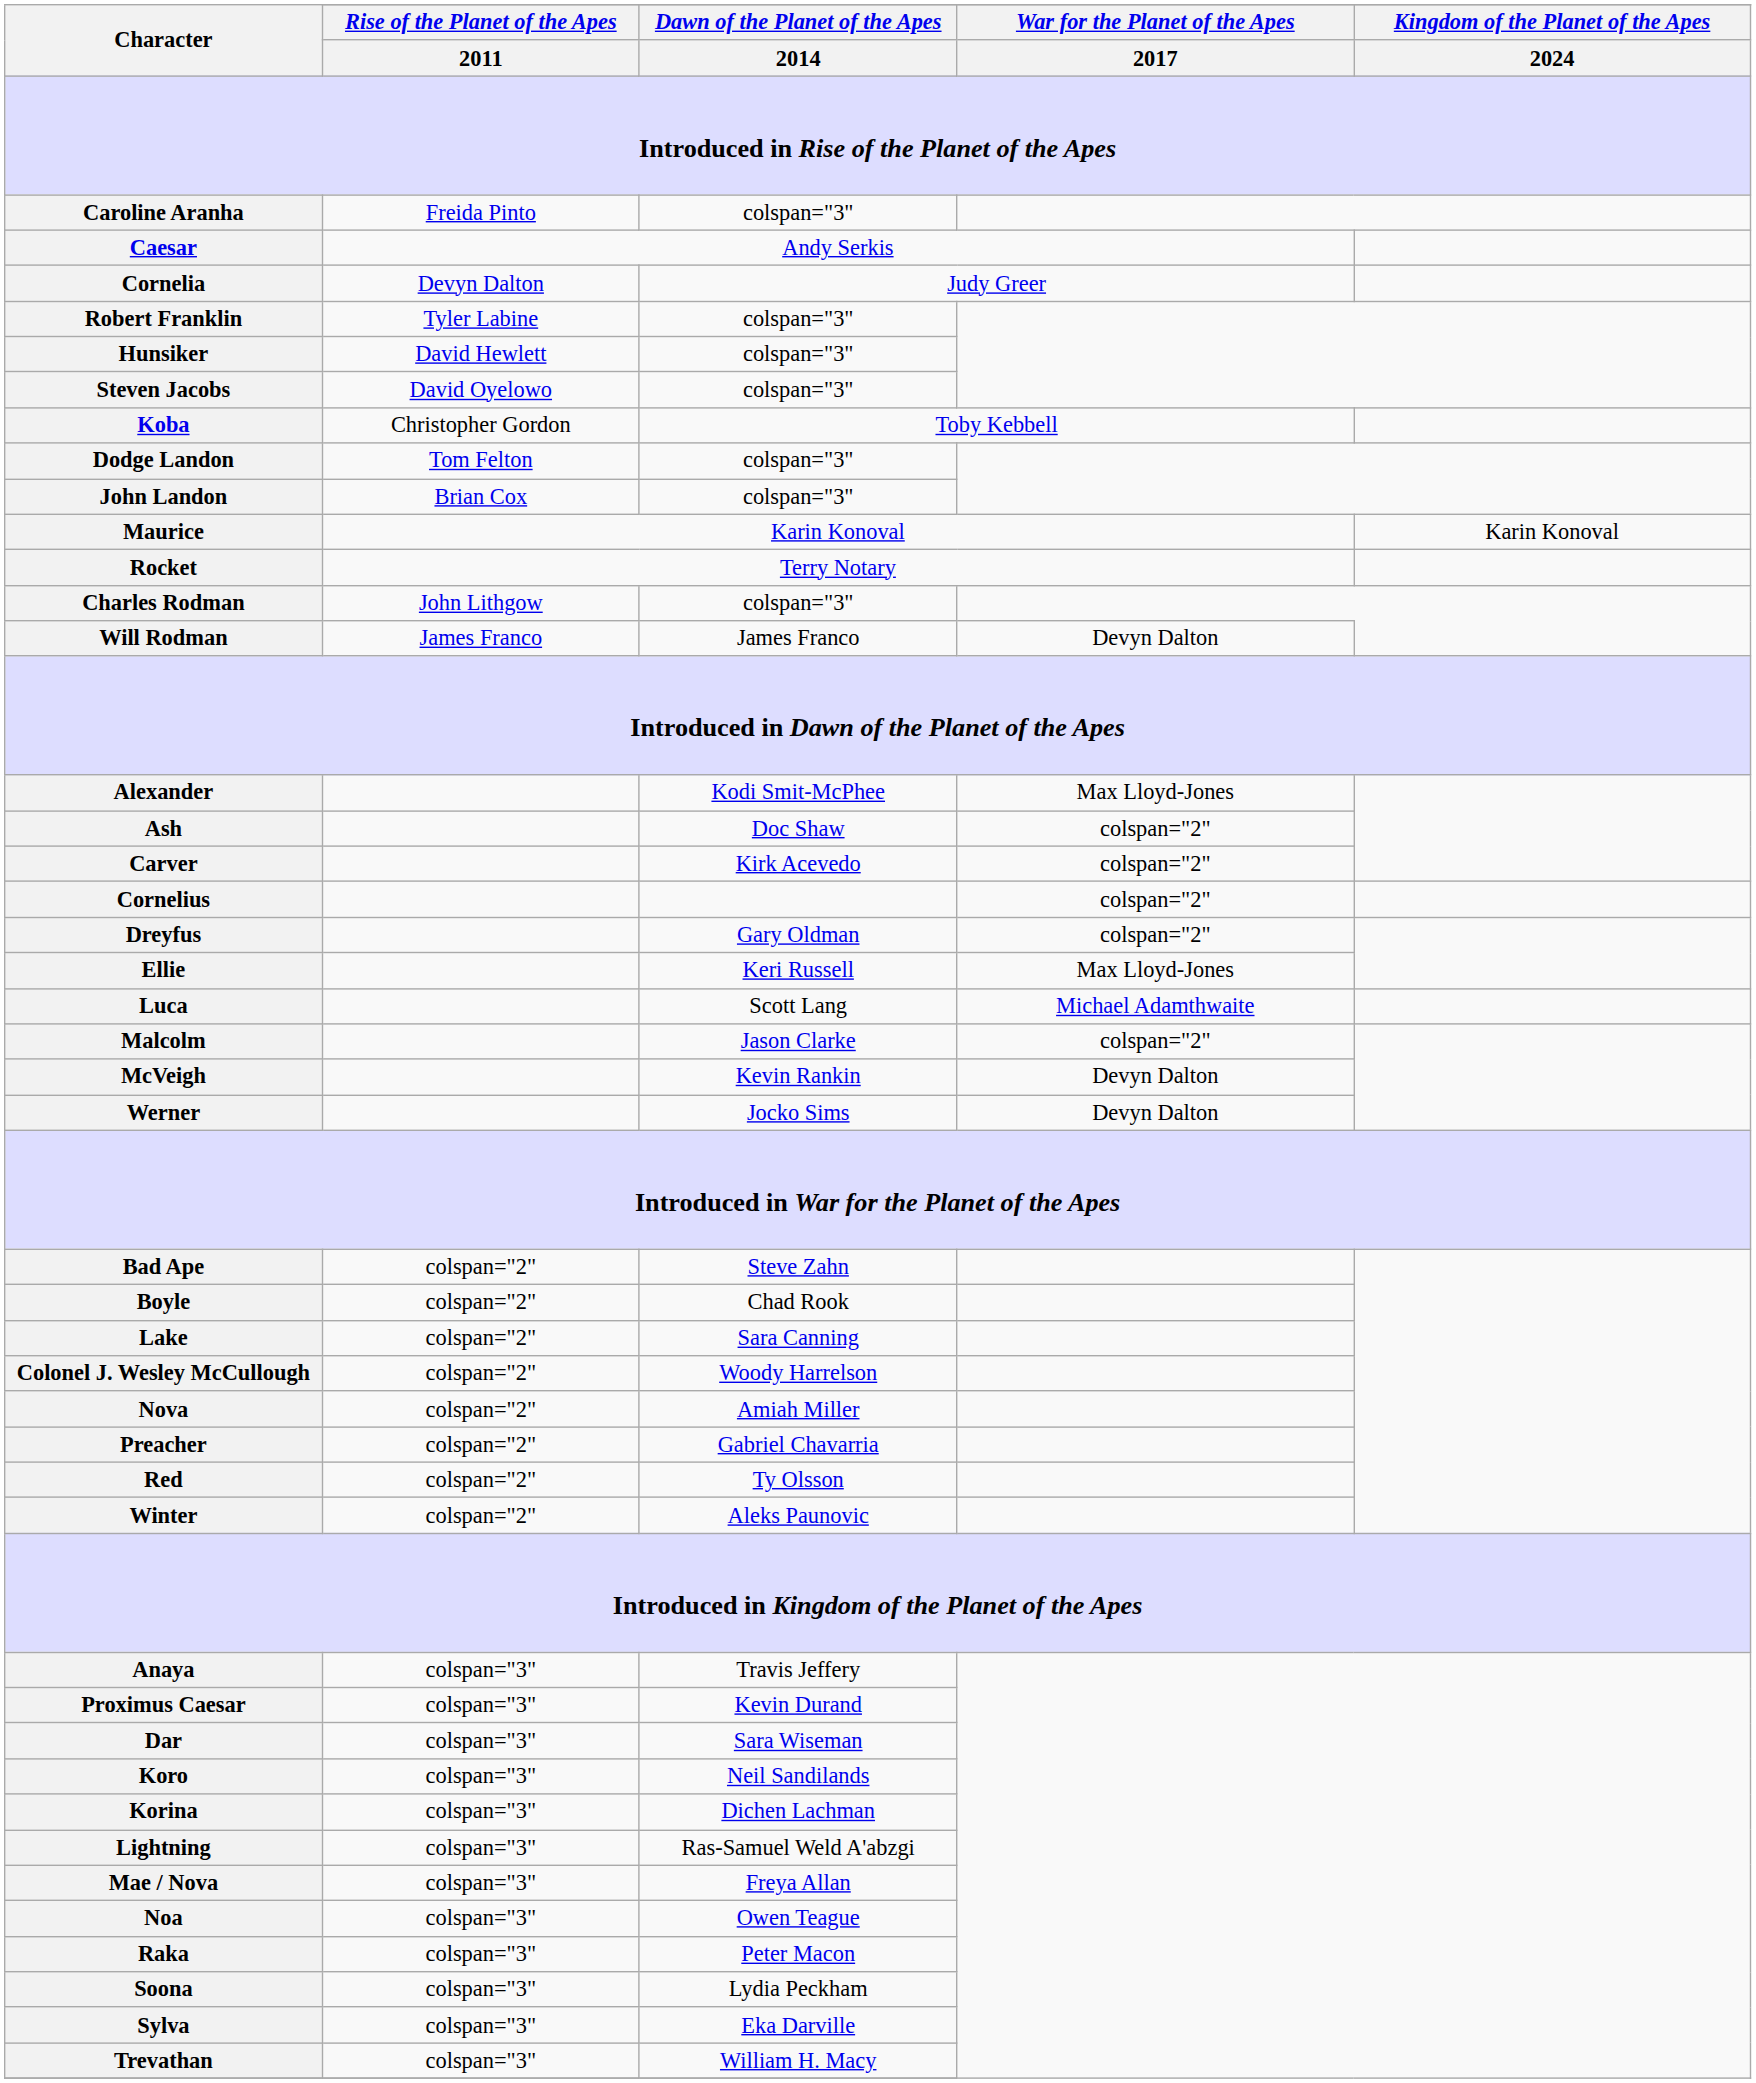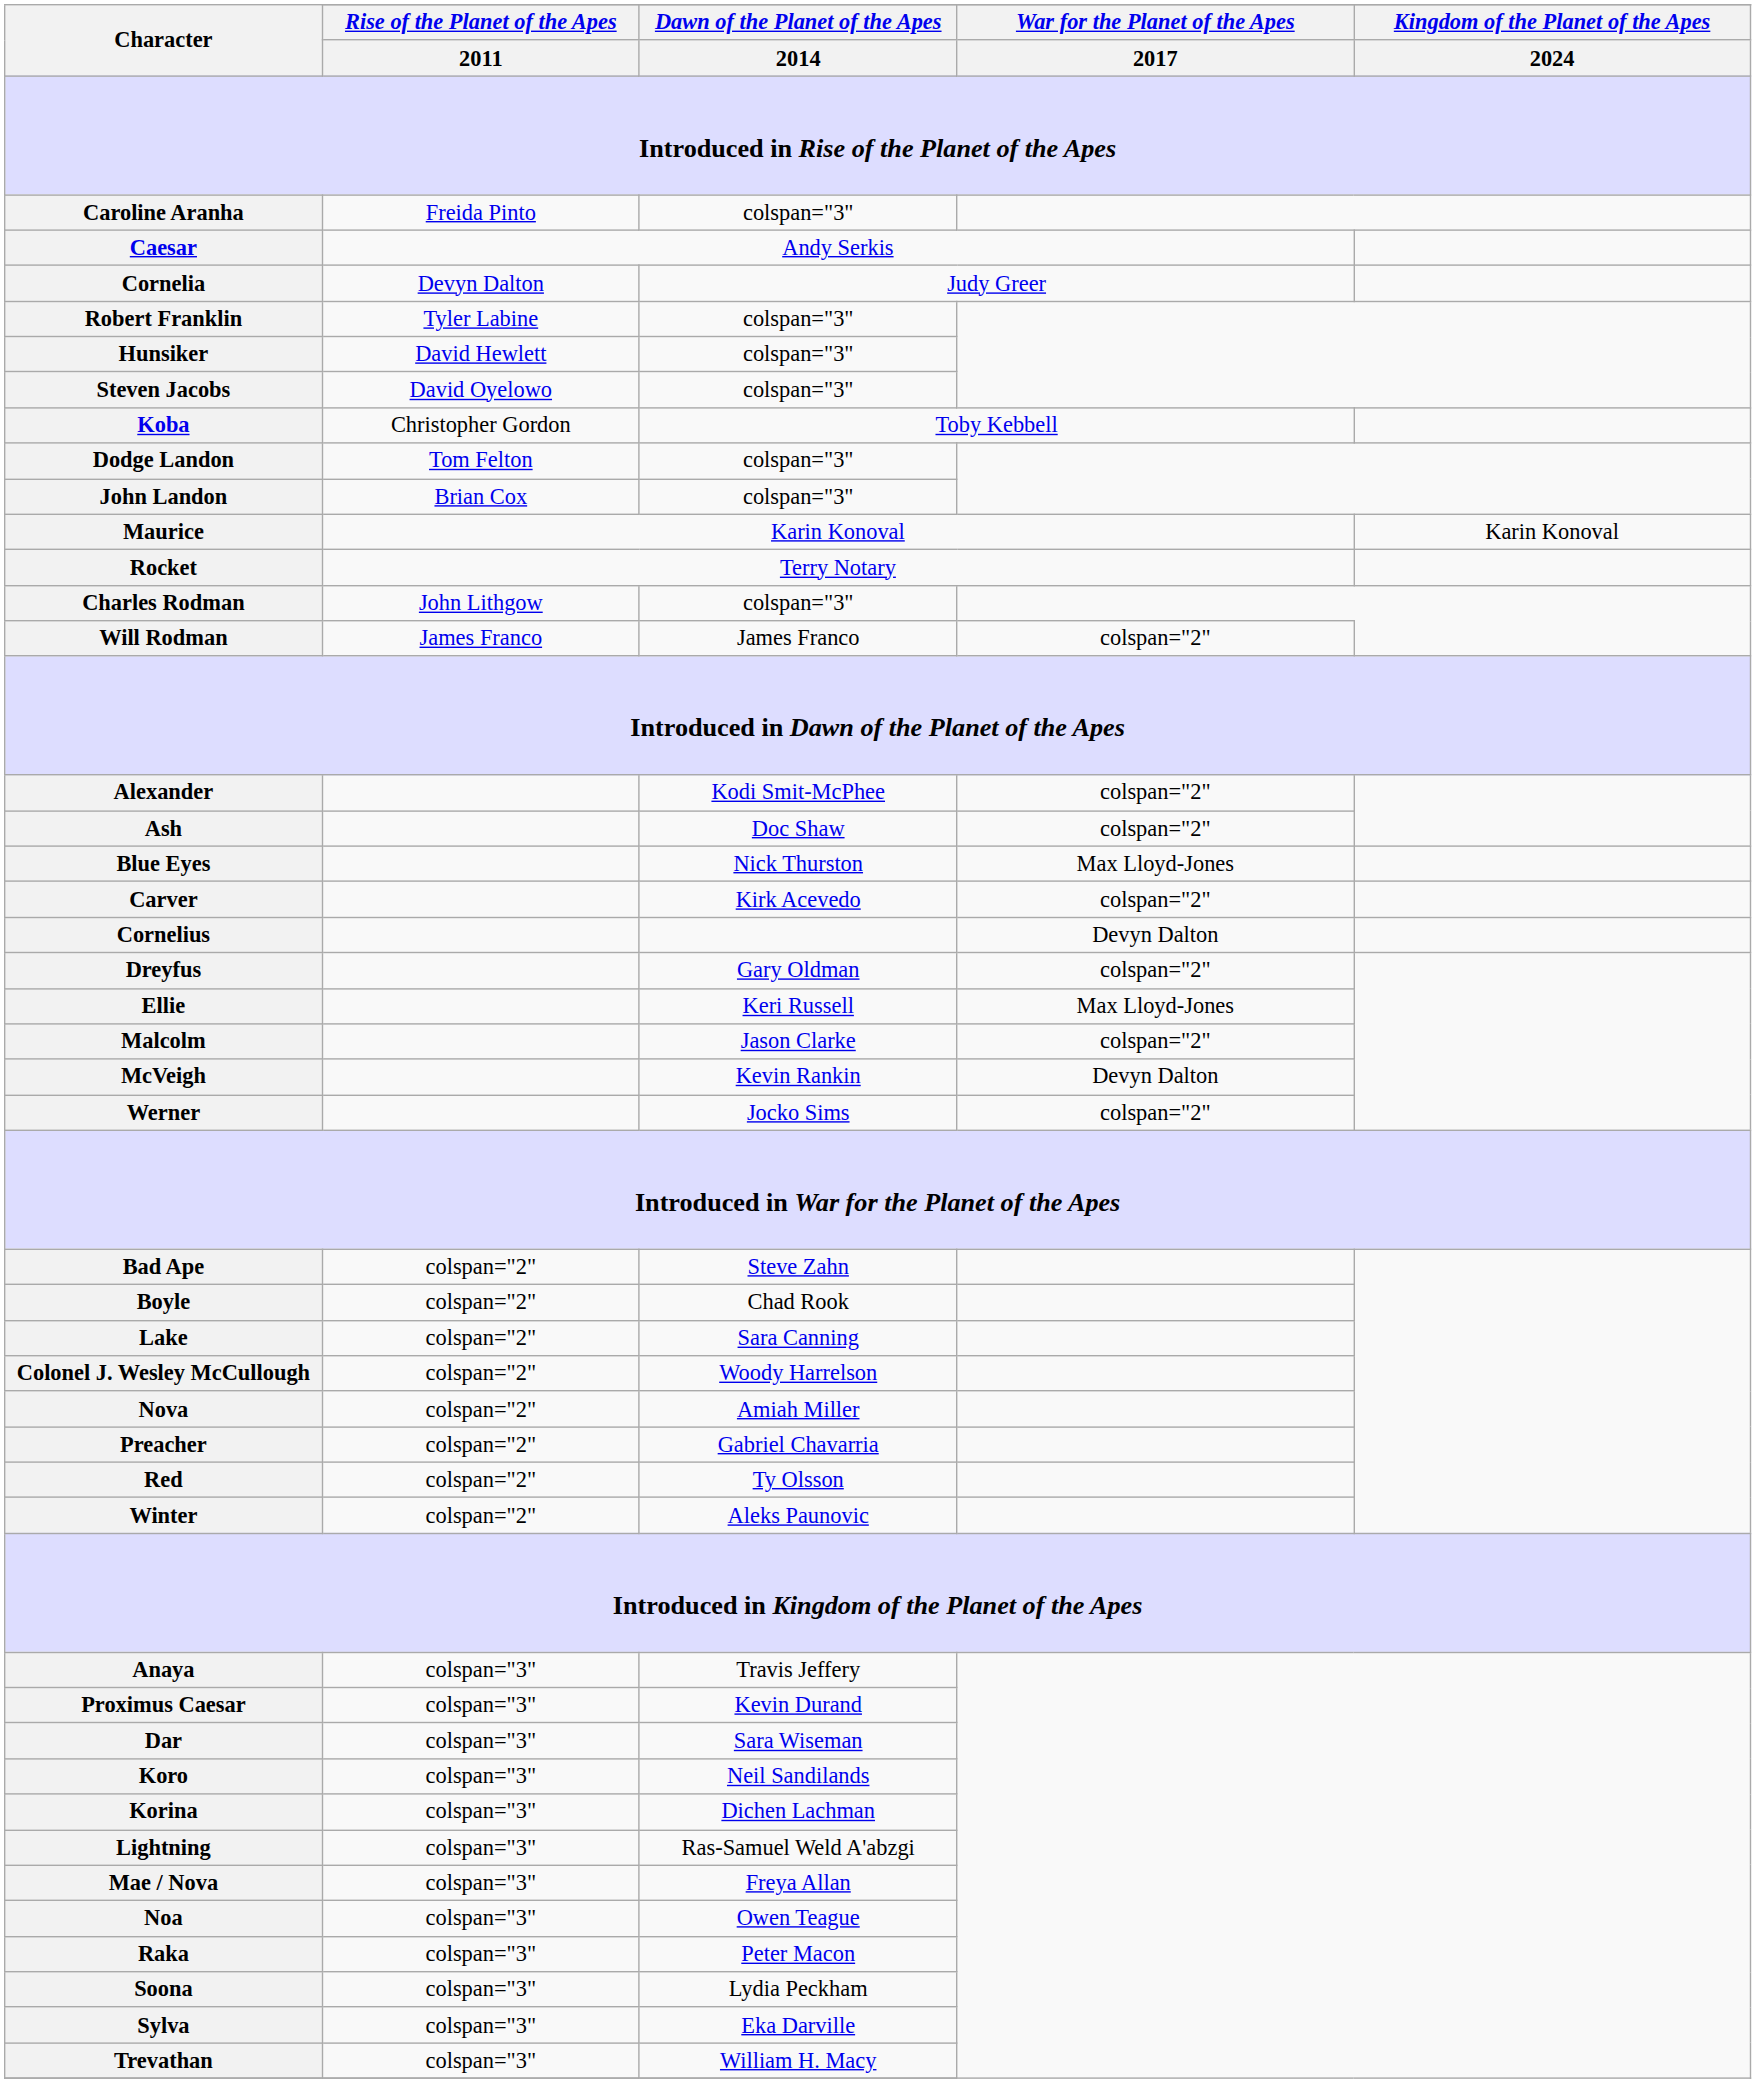(1155, 638) Devyn Dalton -> (1155, 638) colspan="2"
(1155, 792) Max Lloyd-Jones -> (1155, 792) colspan="2"
+ row: (163, 863)
(1155, 899) colspan="2" -> (1155, 934) Devyn Dalton
- row: (163, 1005)
(1155, 1112) Devyn Dalton -> (1155, 1112) colspan="2"
